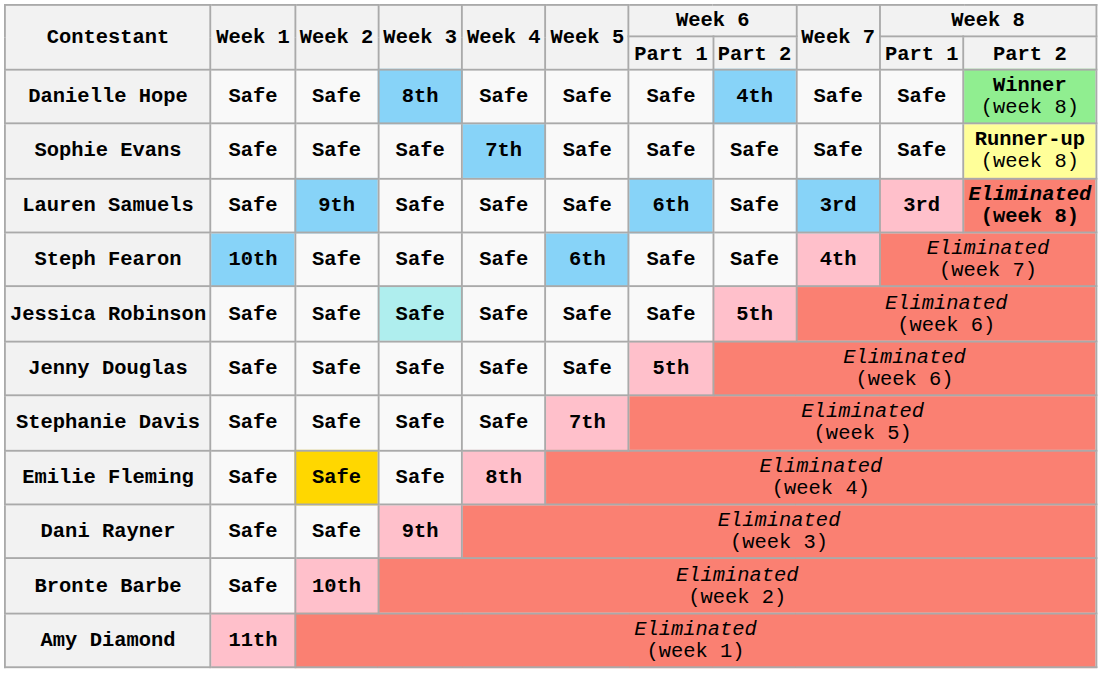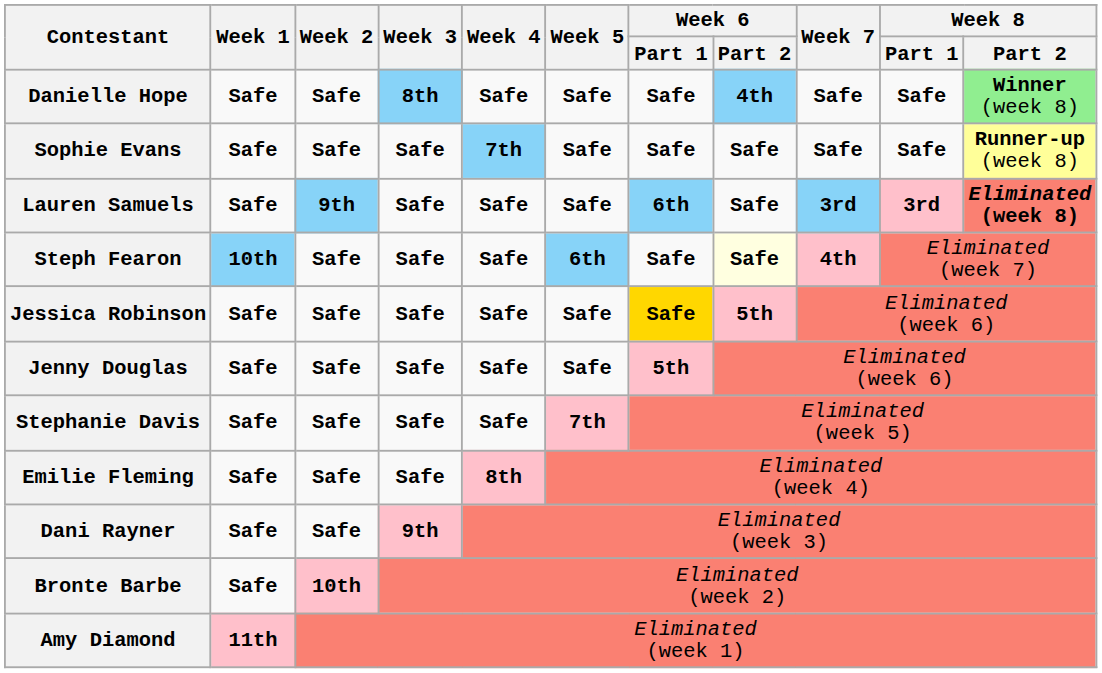(755, 260) no background -> (755, 260) lightyellow background
(420, 314) paleturquoise background -> (420, 314) no background
(671, 314) no background -> (671, 314) gold background
(337, 477) gold background -> (337, 477) no background
